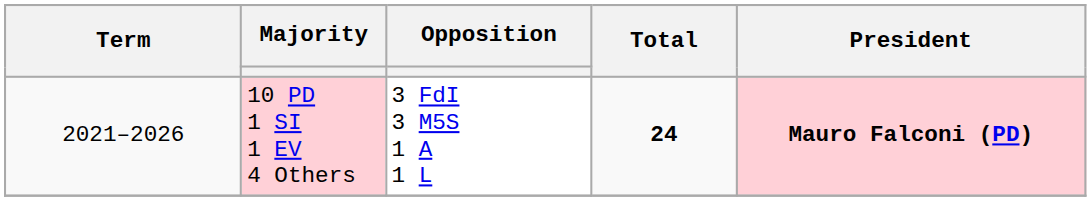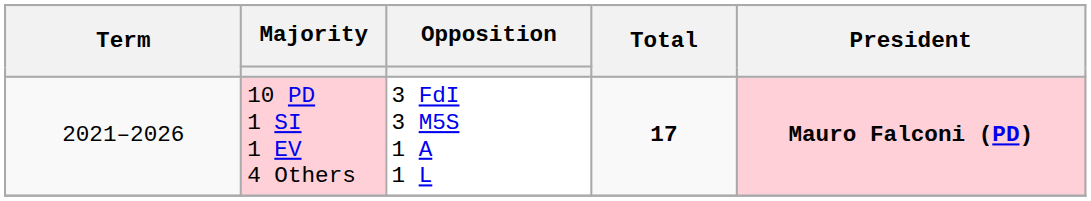(664, 135) 24 -> (664, 135) 17
